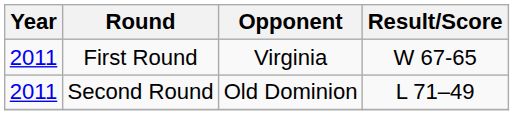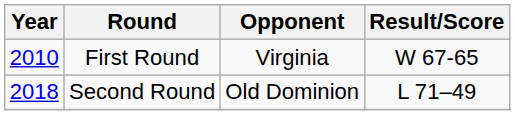(34, 57) 2011 -> (34, 57) 2010
(34, 92) 2011 -> (34, 92) 2018
